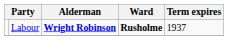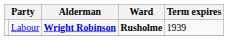(176, 27) 1937 -> (176, 27) 1939
